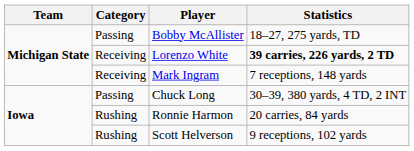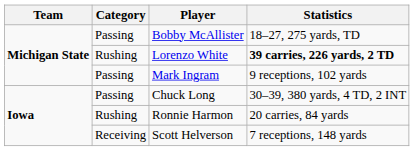(121, 55) Receiving -> (116, 55) Rushing
(121, 75) Receiving -> (114, 75) Passing
(308, 75) 7 receptions, 148 yards -> (308, 75) 9 receptions, 102 yards
(116, 135) Rushing -> (121, 135) Receiving
(308, 135) 9 receptions, 102 yards -> (308, 135) 7 receptions, 148 yards
